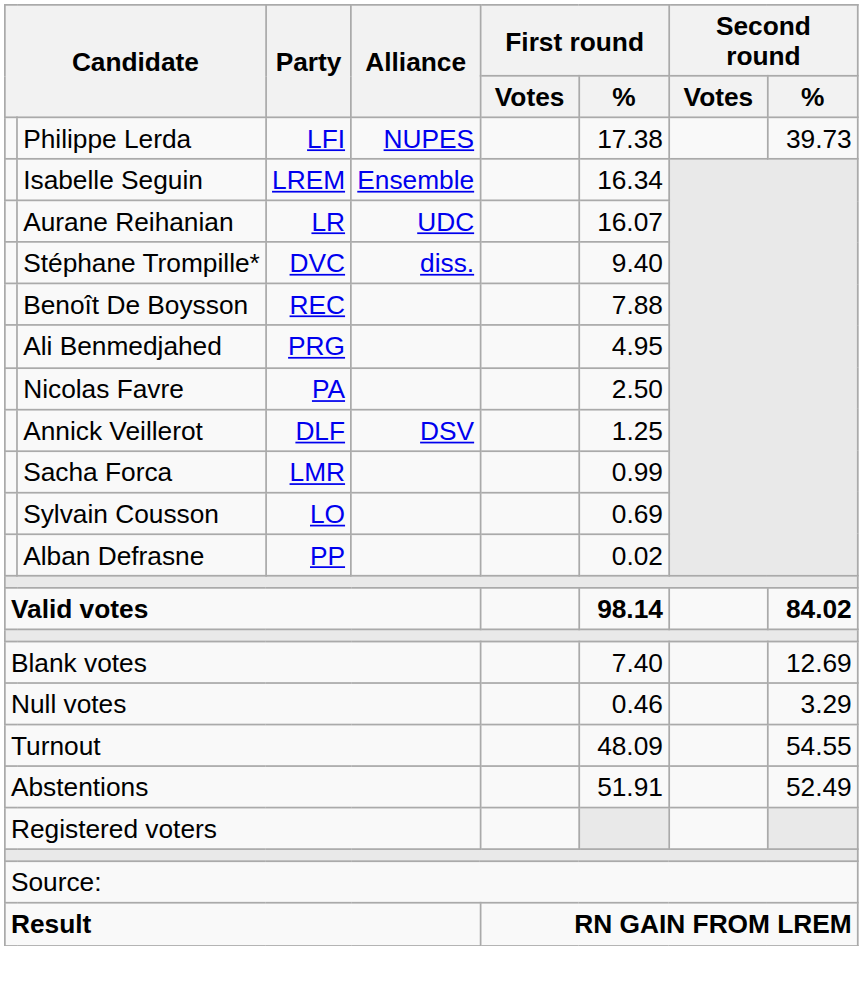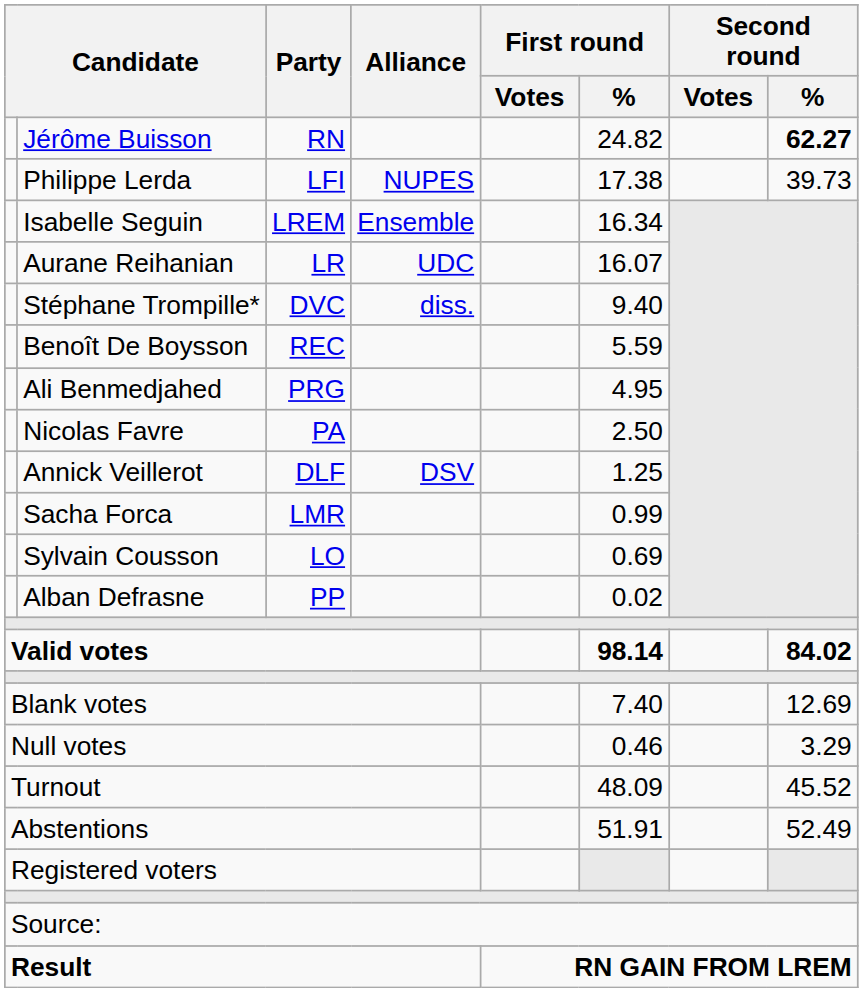+ row: (117, 139)
(637, 305) 7.88 -> (637, 347) 5.59
(819, 746) 54.55 -> (819, 787) 45.52
